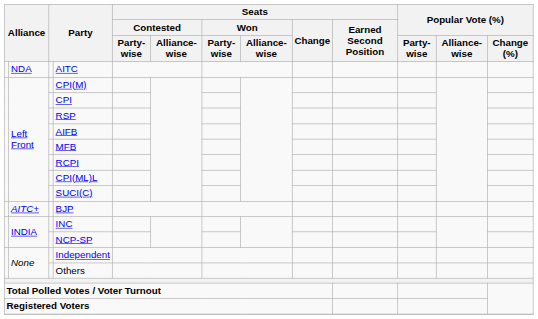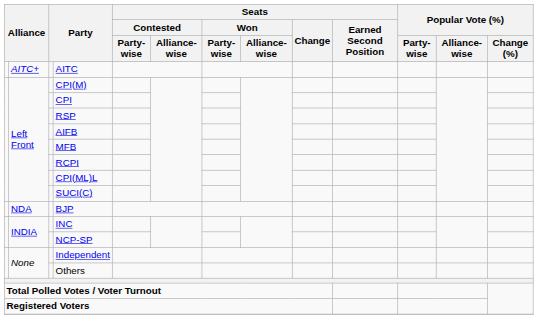(21, 69) NDA -> (25, 69) AITC+
(25, 208) AITC+ -> (21, 208) NDA
